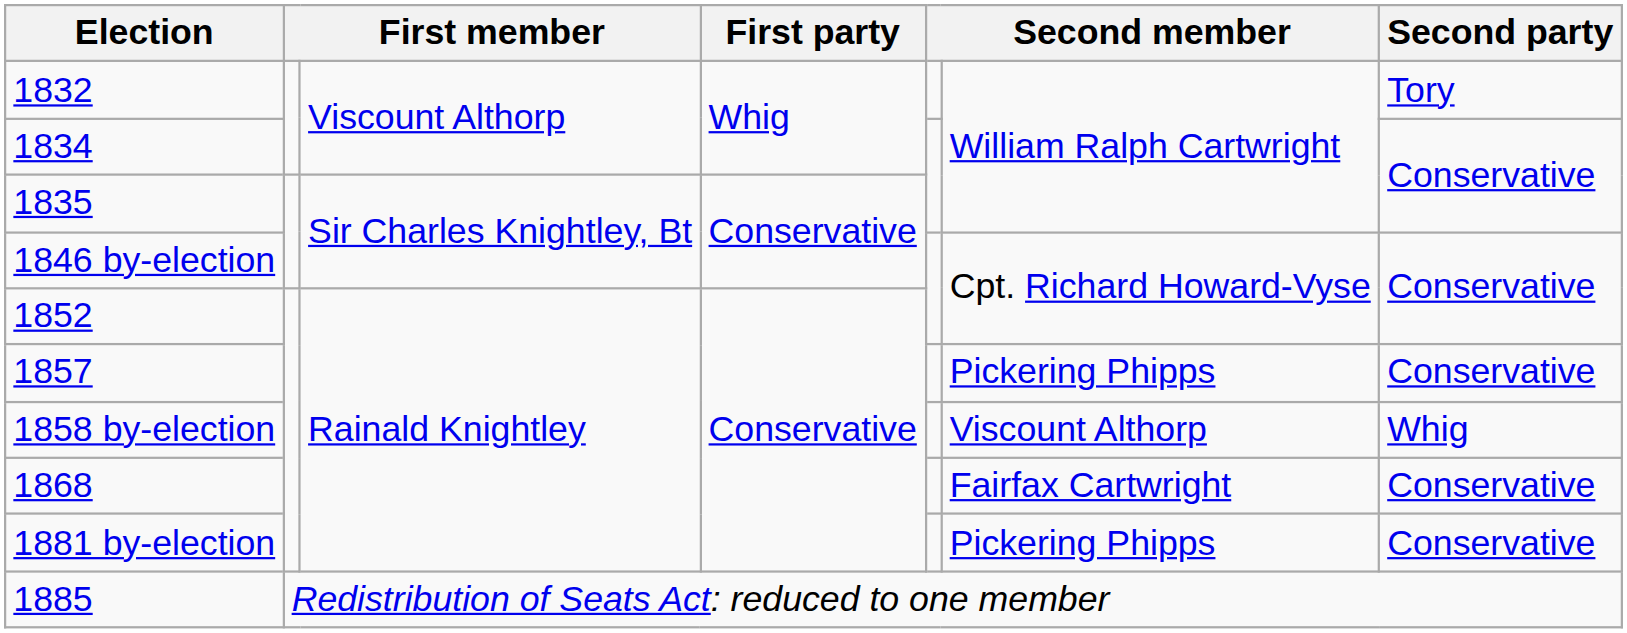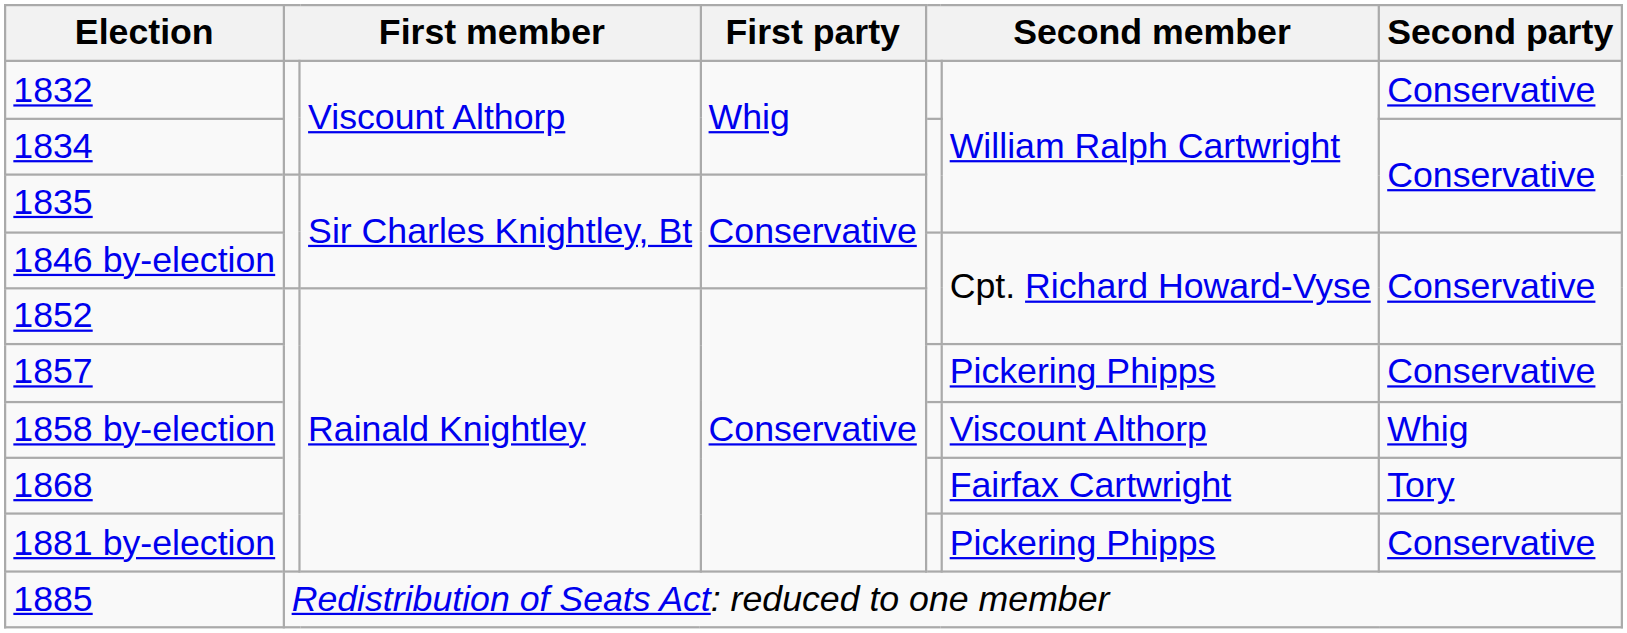(1421, 89) Tory -> (1491, 89) Conservative
(1491, 485) Conservative -> (1421, 485) Tory
